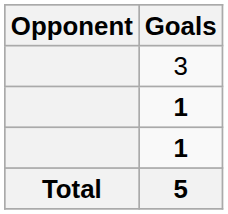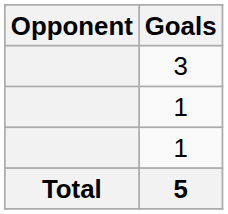(181, 107) bold -> (181, 107) normal
(181, 148) bold -> (181, 148) normal
